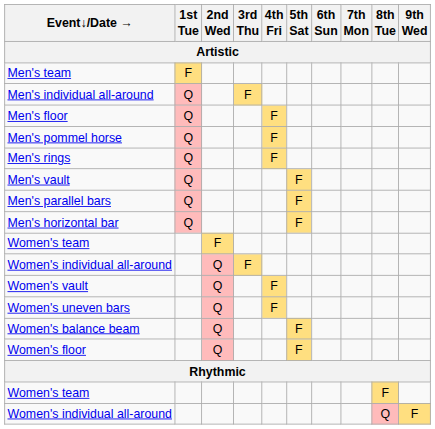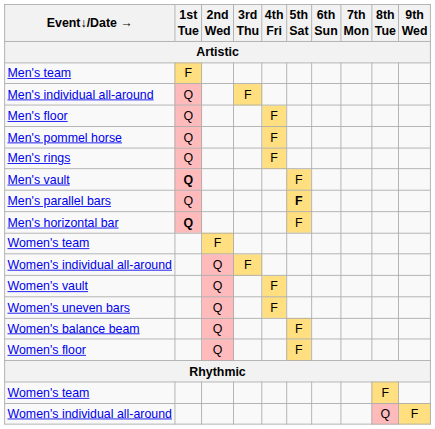(188, 180) normal -> (188, 180) bold
(299, 201) normal -> (299, 201) bold
(188, 222) normal -> (188, 222) bold
